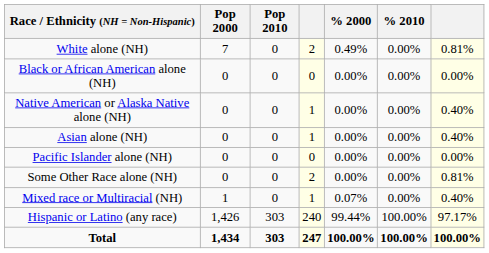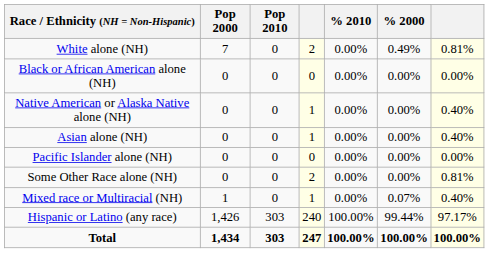columns swapped: (351, 21) <-> (404, 21)
